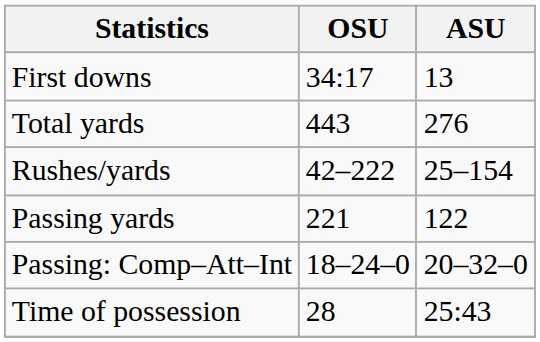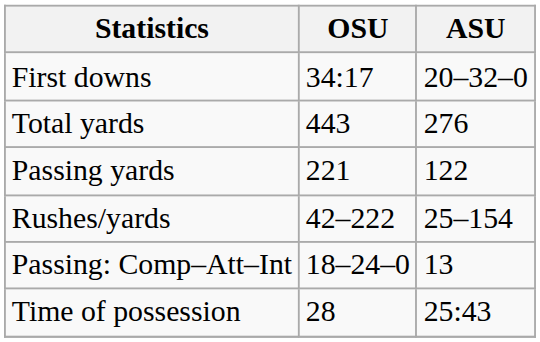(439, 76) 13 -> (476, 76) 20–32–0
rows swapped: (91, 170) <-> (93, 217)
(476, 264) 20–32–0 -> (439, 264) 13
